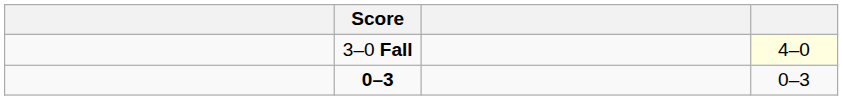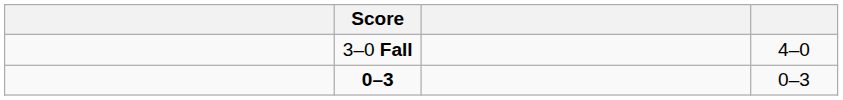(794, 49) lightyellow background -> (794, 49) no background
